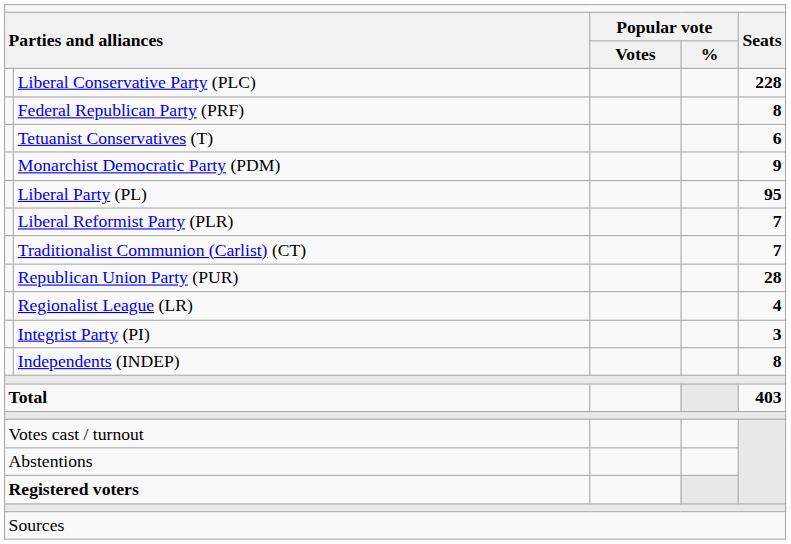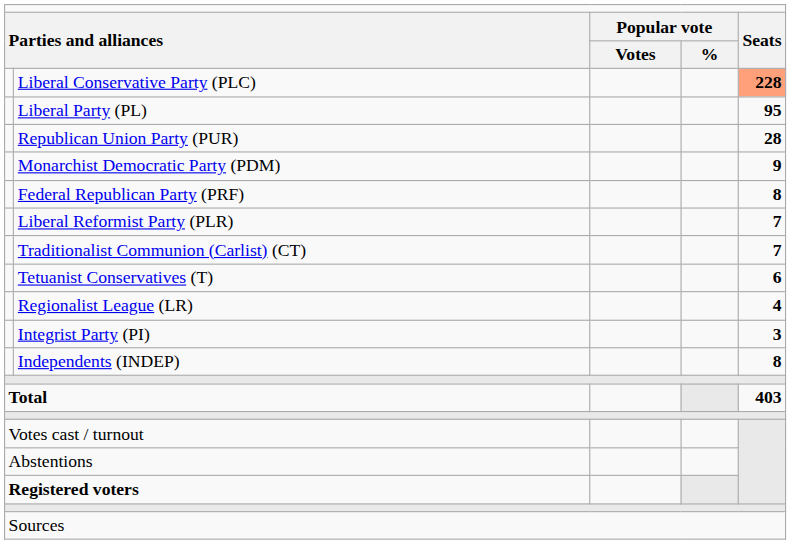(768, 82) no background -> (768, 82) lightsalmon background
rows swapped: (9, 194) <-> (9, 110)
rows swapped: (9, 278) <-> (9, 138)
